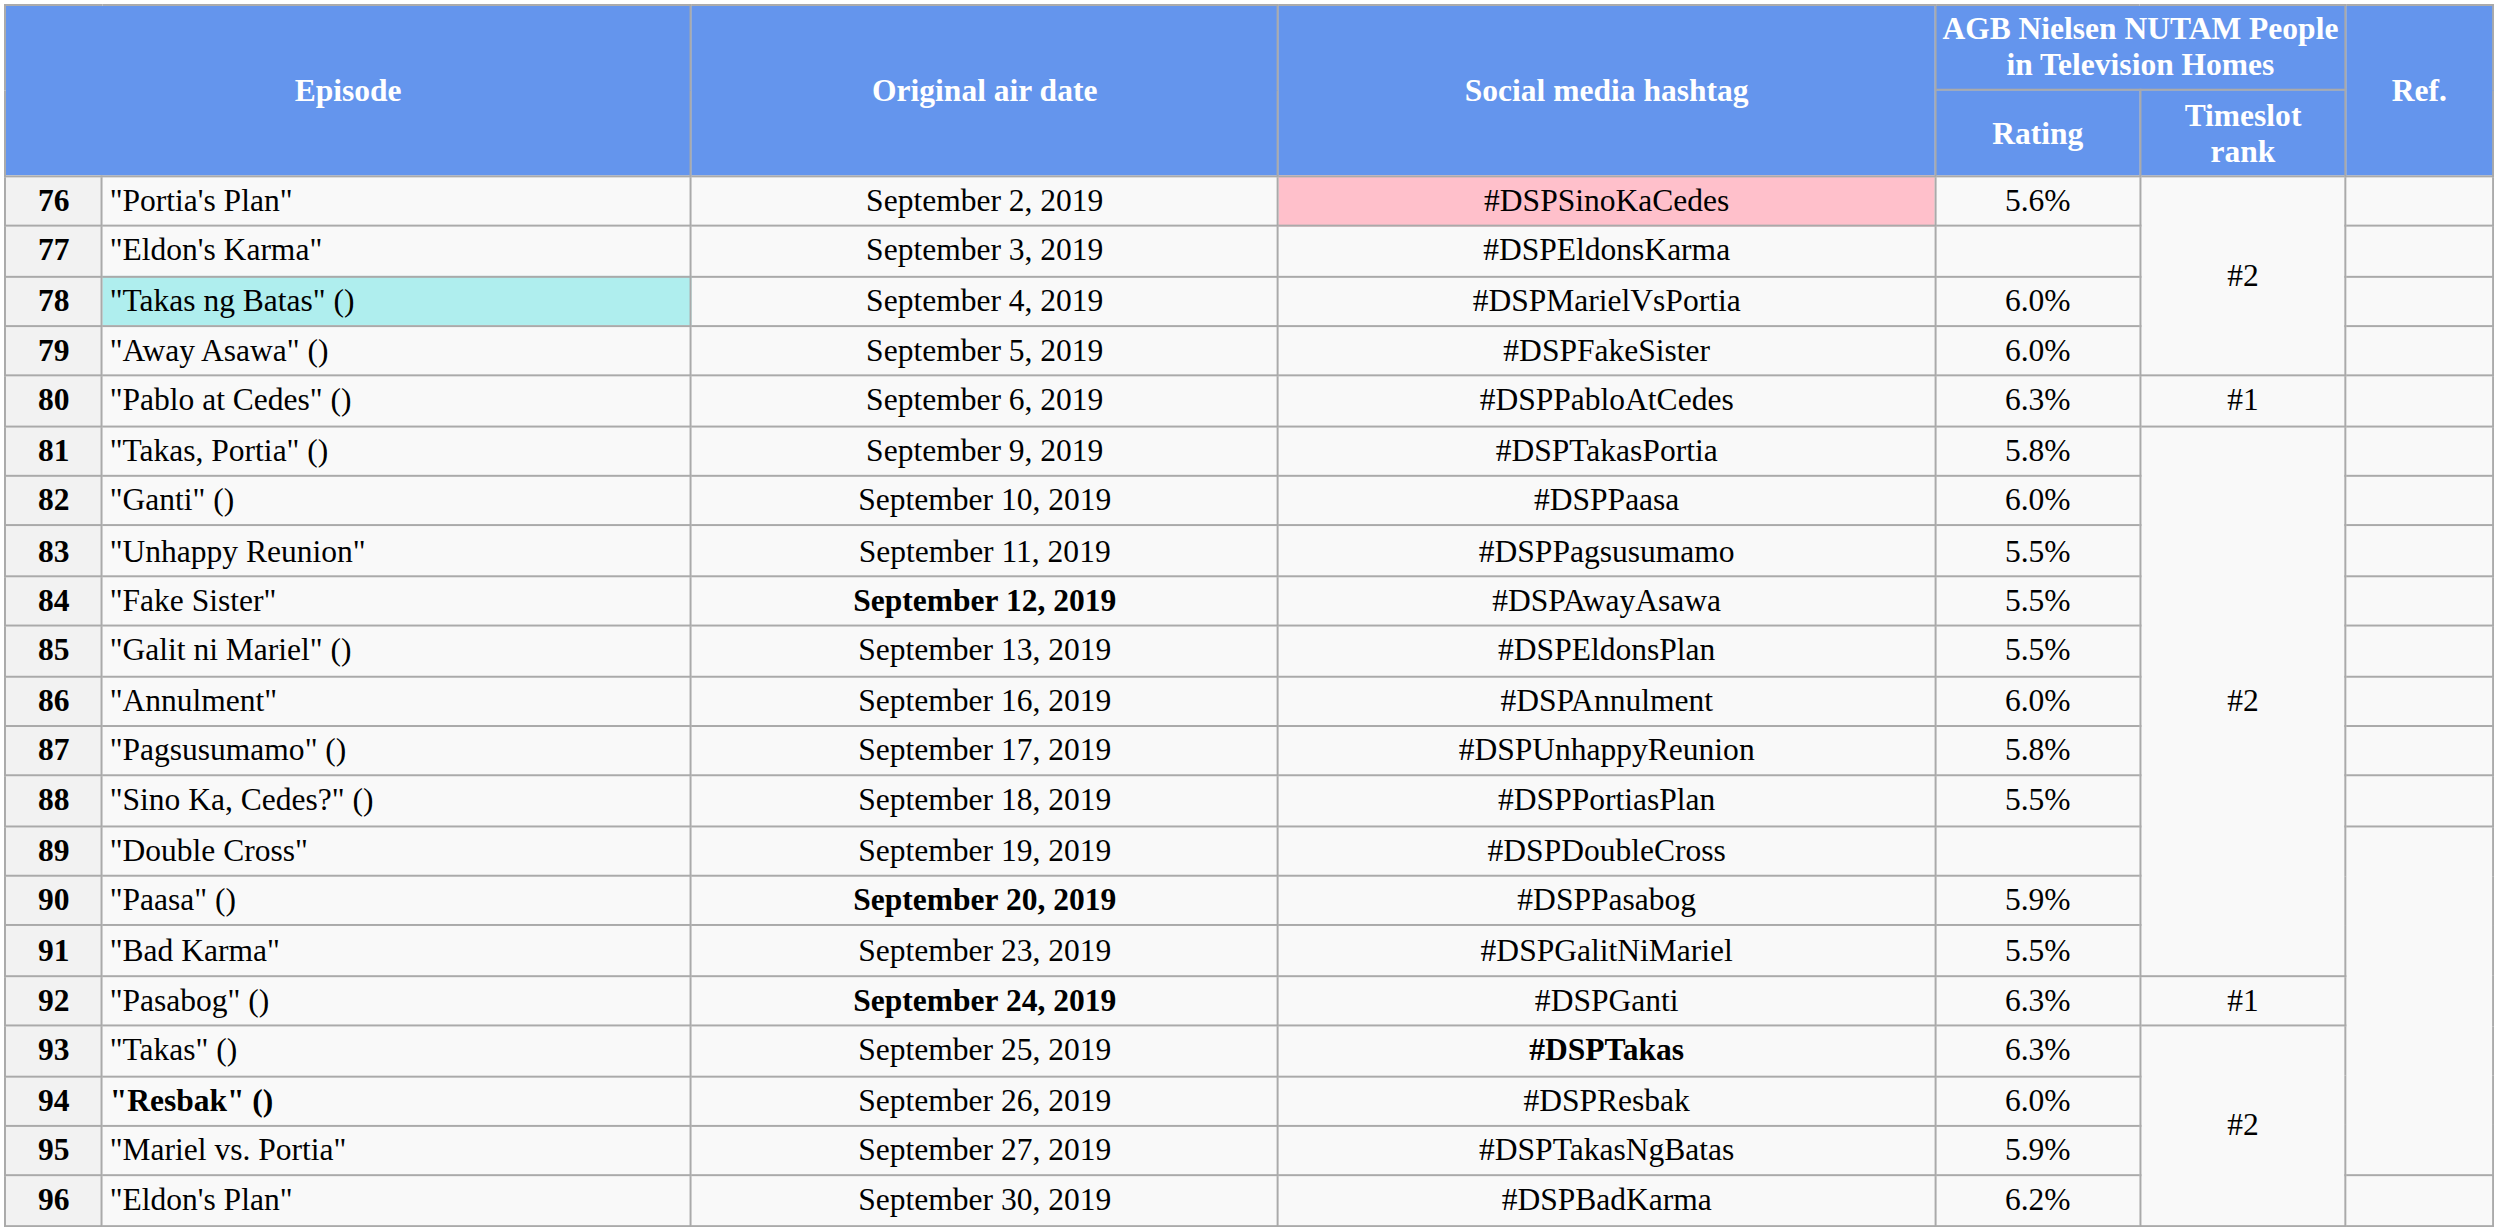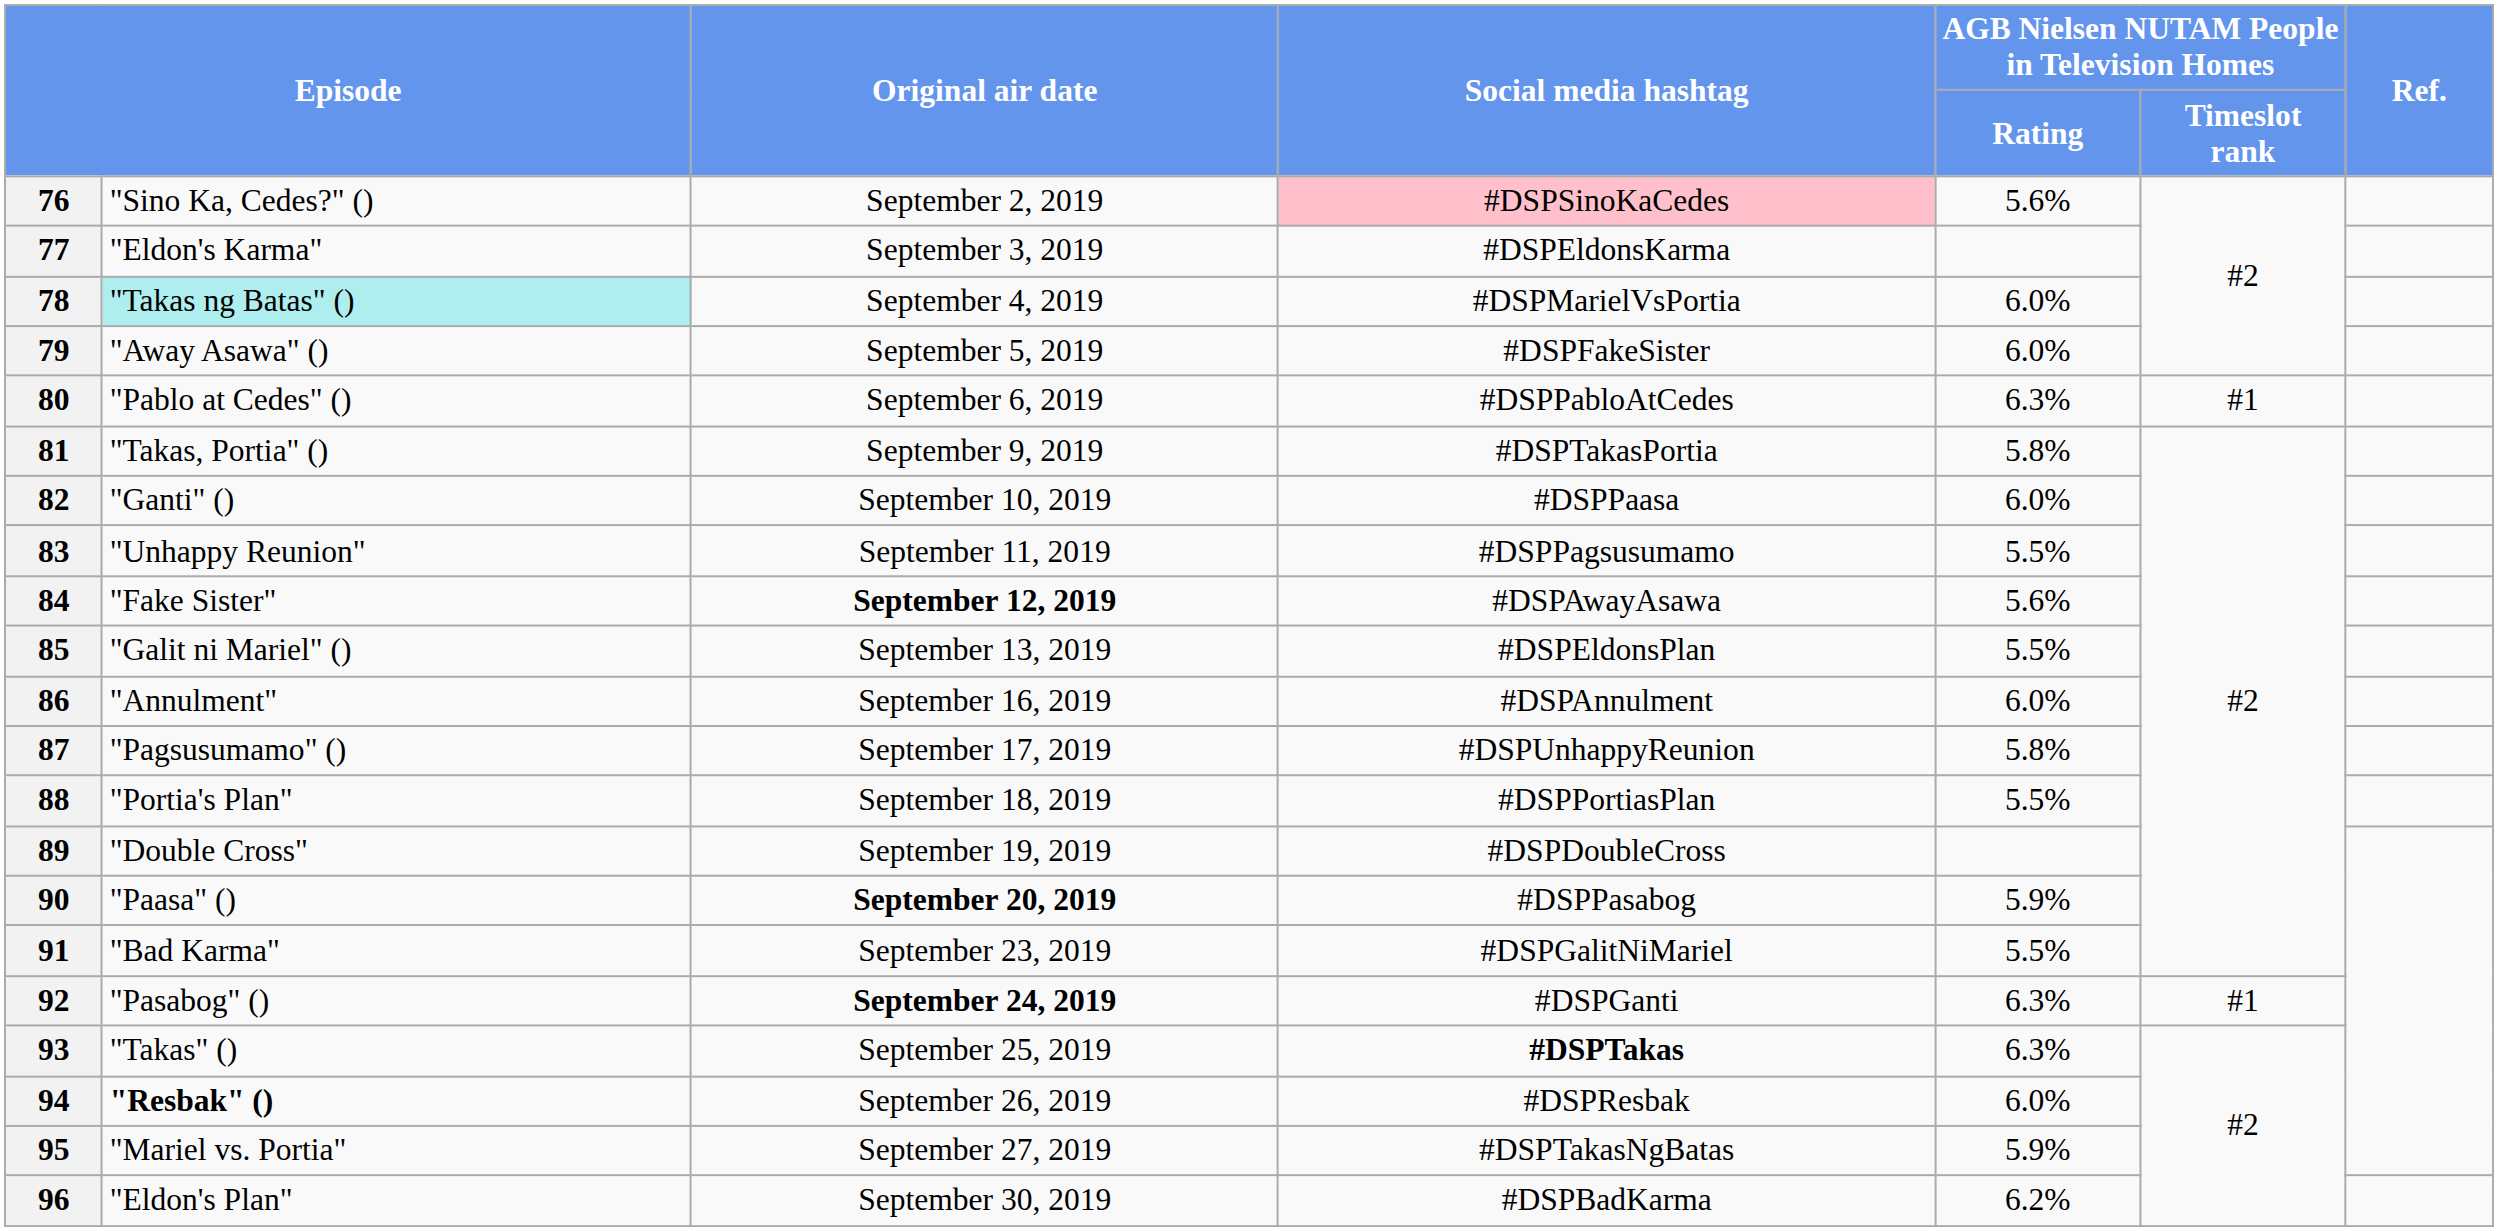(201, 200) "Portia's Plan" -> (242, 200) "Sino Ka, Cedes?" ()
(2038, 600) 5.5% -> (2038, 600) 5.6%
(242, 800) "Sino Ka, Cedes?" () -> (201, 800) "Portia's Plan"
